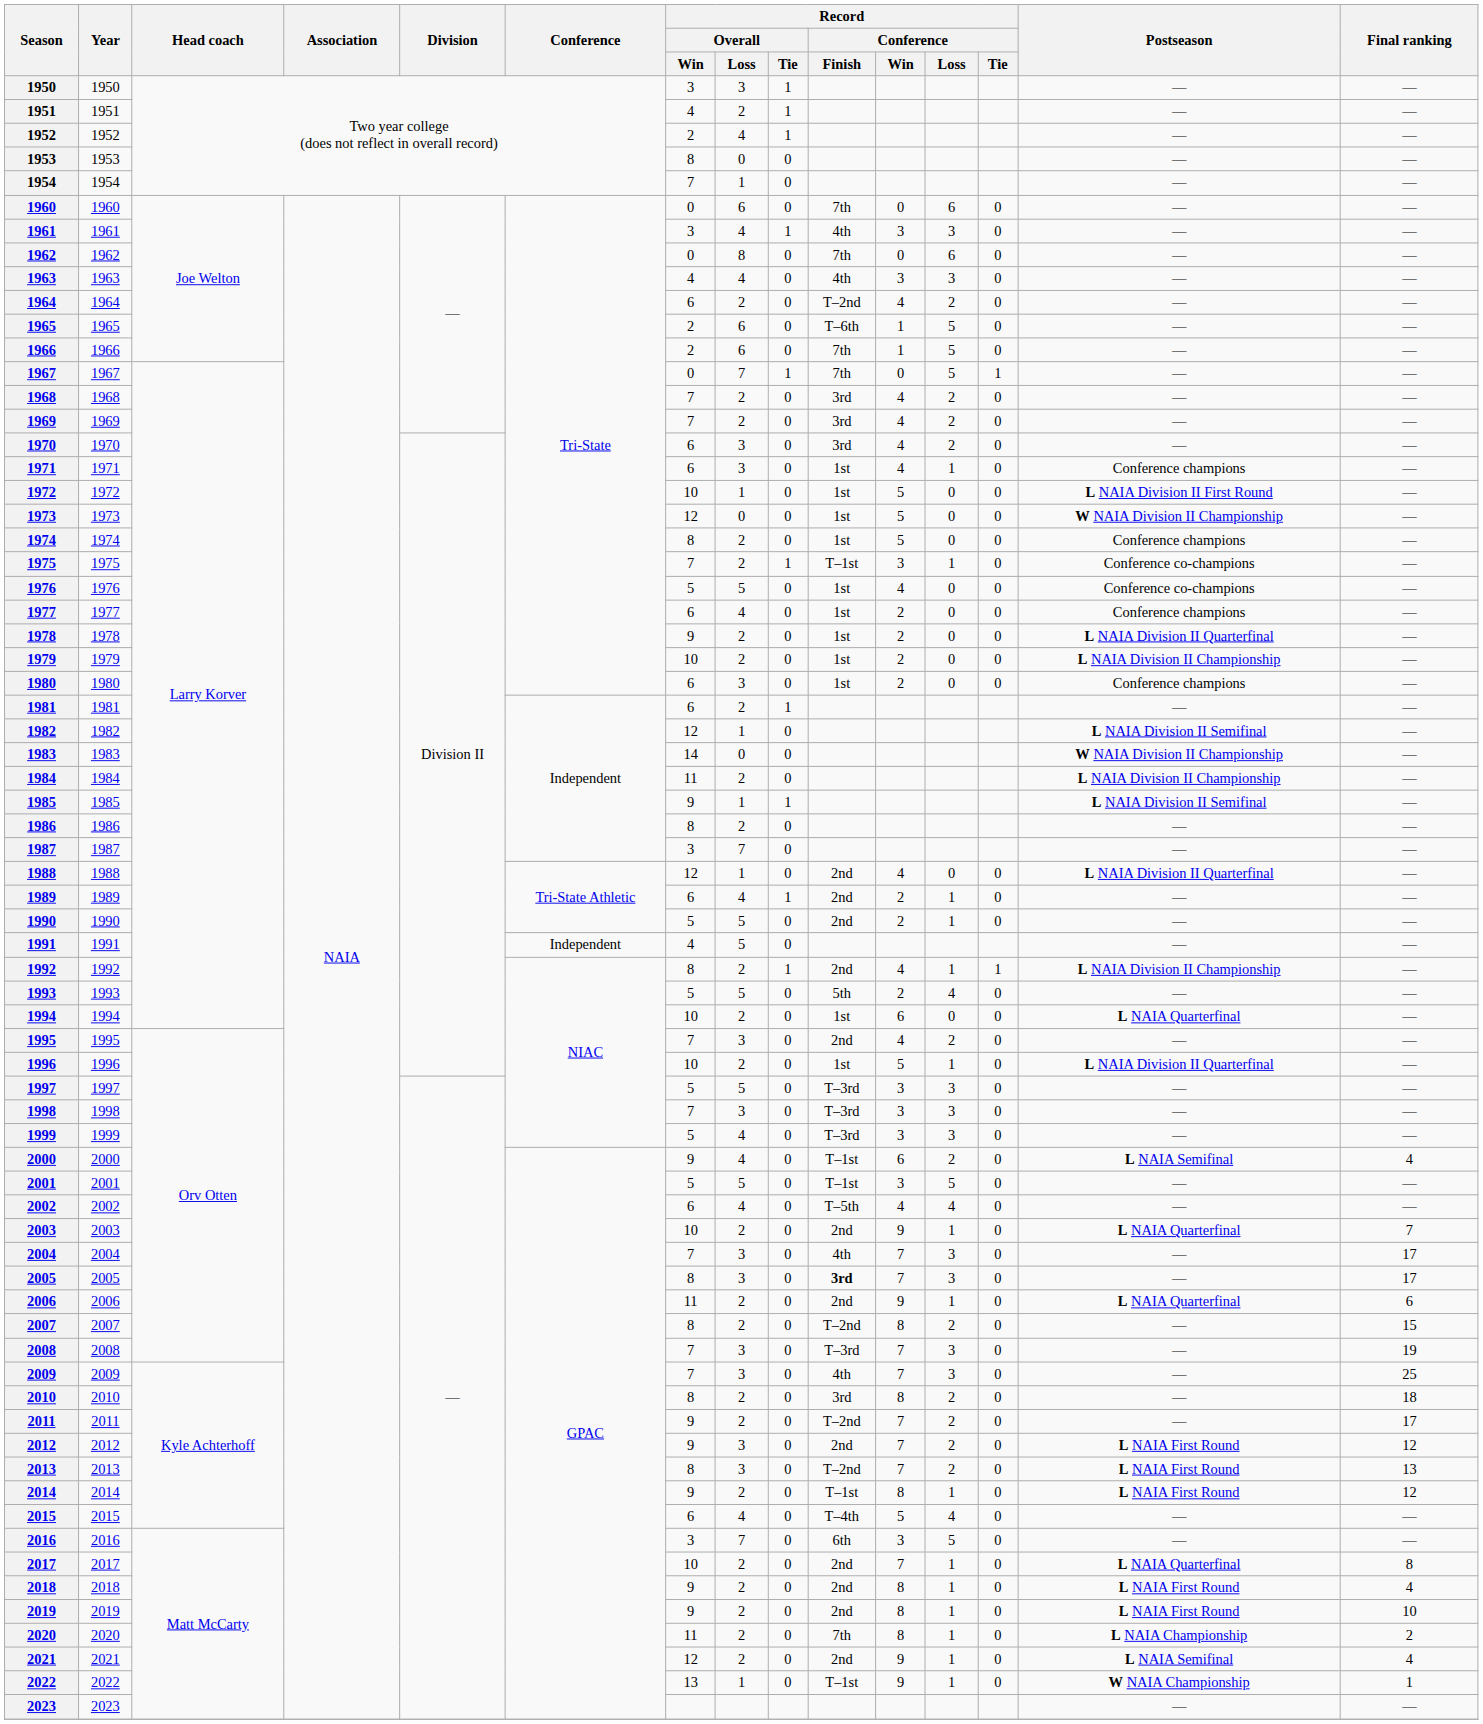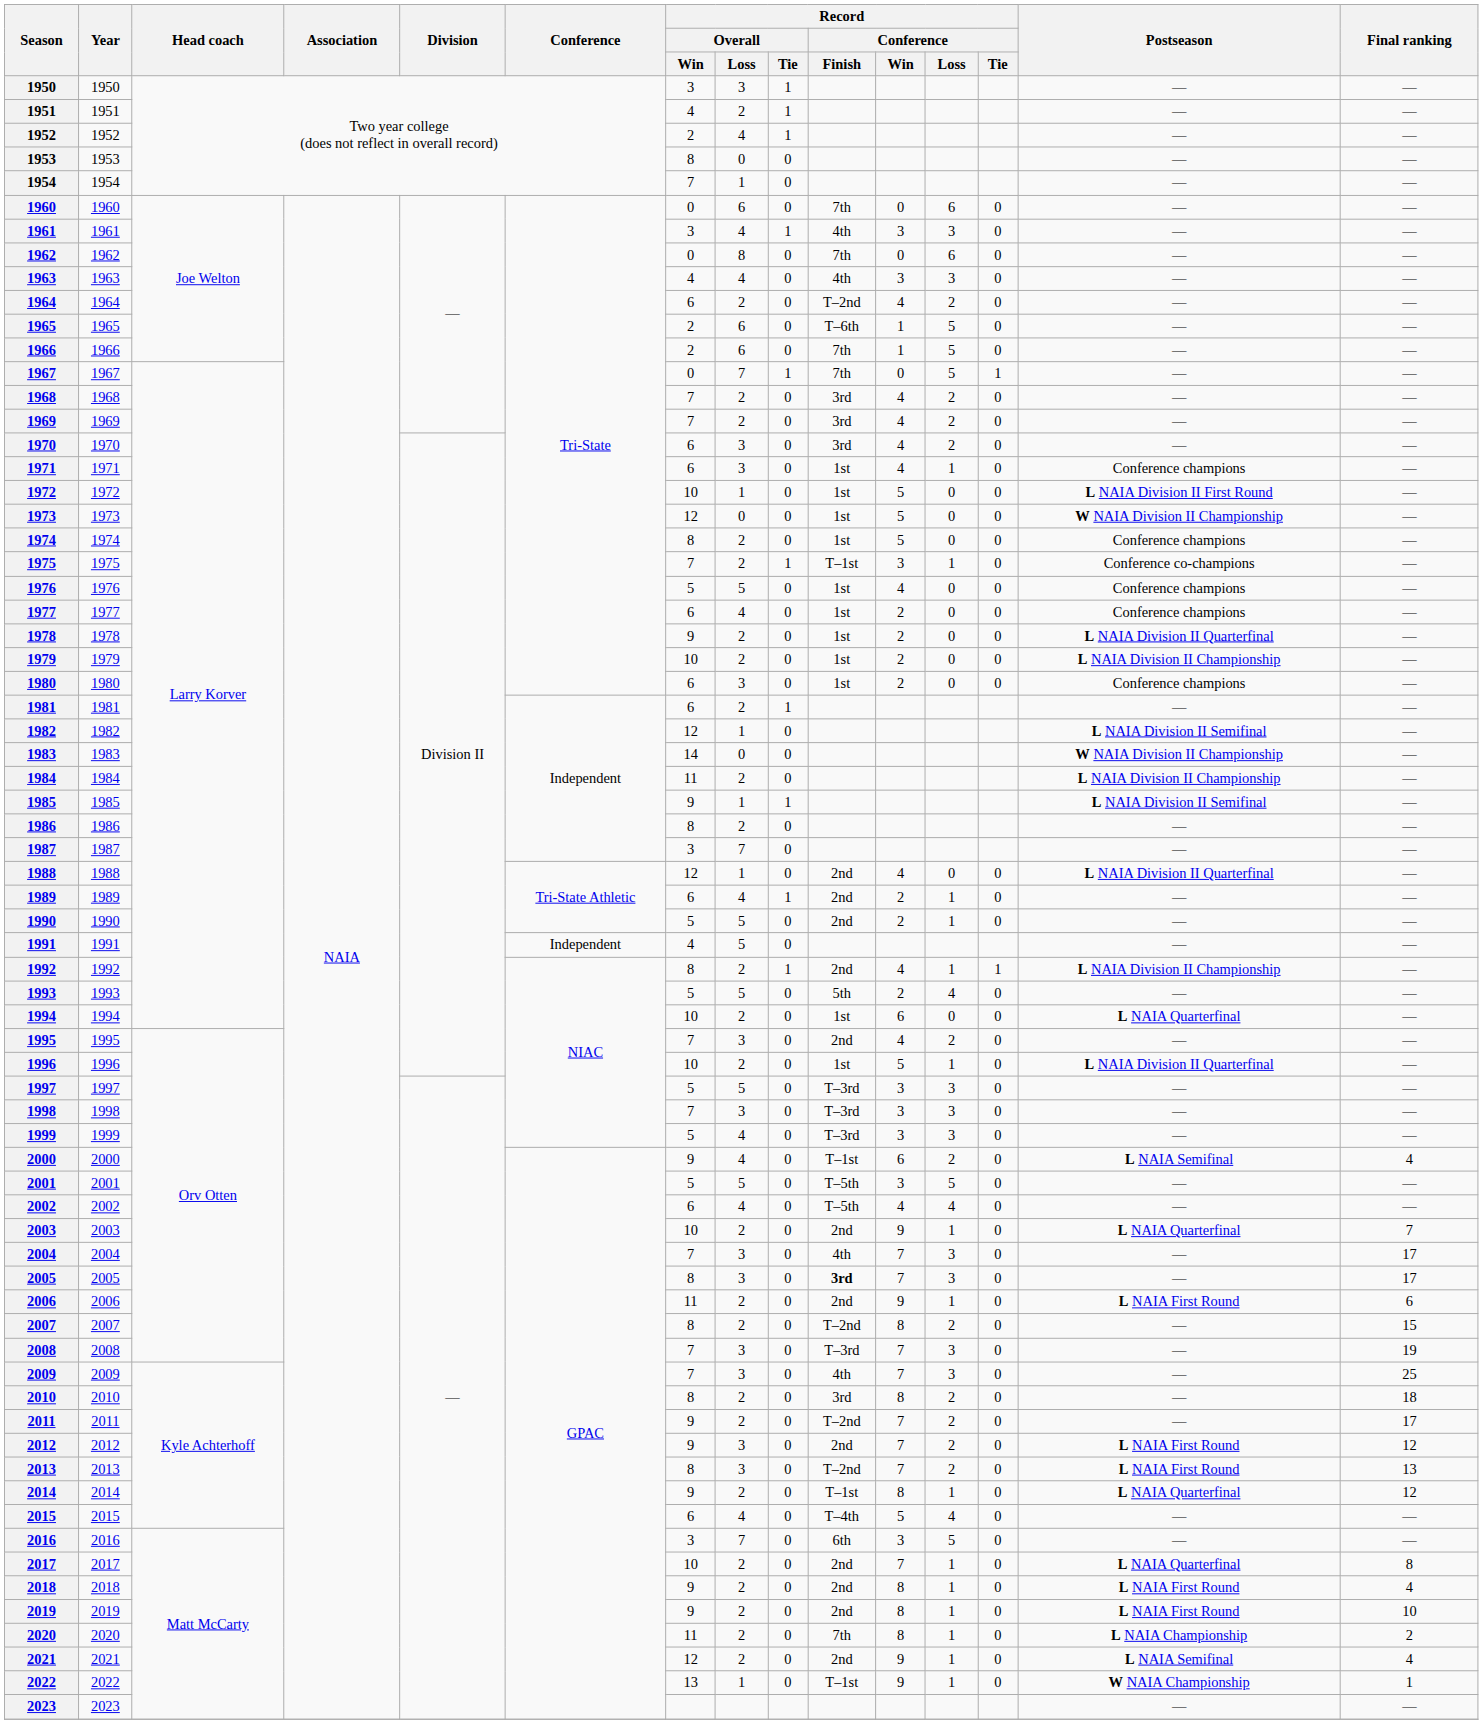(1179, 588) Conference co-champions -> (1179, 588) Conference champions
(842, 1183) T–1st -> (842, 1183) T–5th
(1179, 1302) L NAIA Quarterfinal -> (1179, 1302) L NAIA First Round
(1179, 1492) L NAIA First Round -> (1179, 1492) L NAIA Quarterfinal
